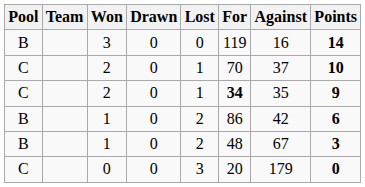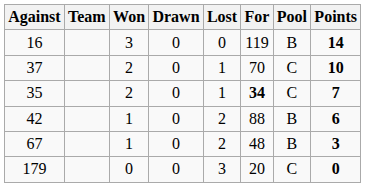columns swapped: (23, 17) <-> (281, 17)
(336, 93) 9 -> (336, 93) 7
(235, 118) 86 -> (257, 118) 88
